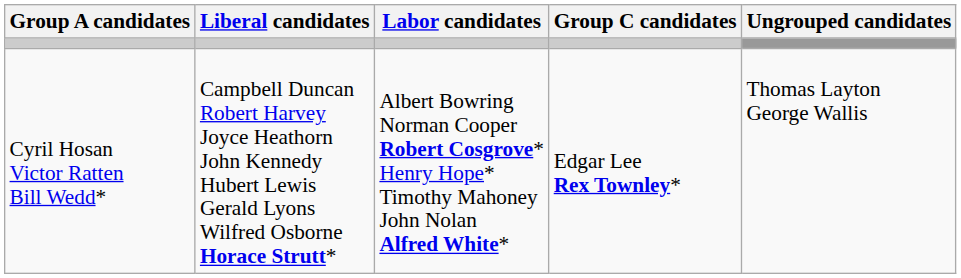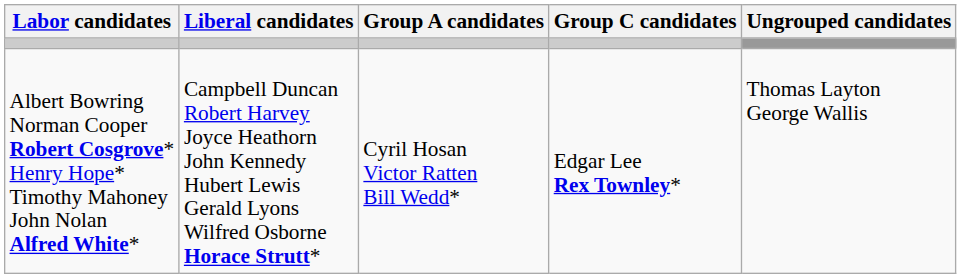columns swapped: (462, 21) <-> (100, 21)
